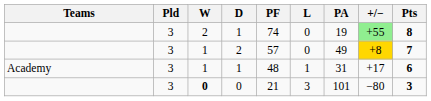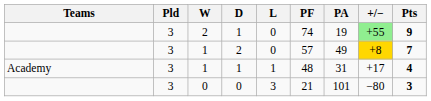columns swapped: (307, 13) <-> (273, 13)
(409, 31) 8 -> (409, 31) 9
(409, 68) 6 -> (409, 68) 4
(205, 86) bold -> (205, 86) normal
